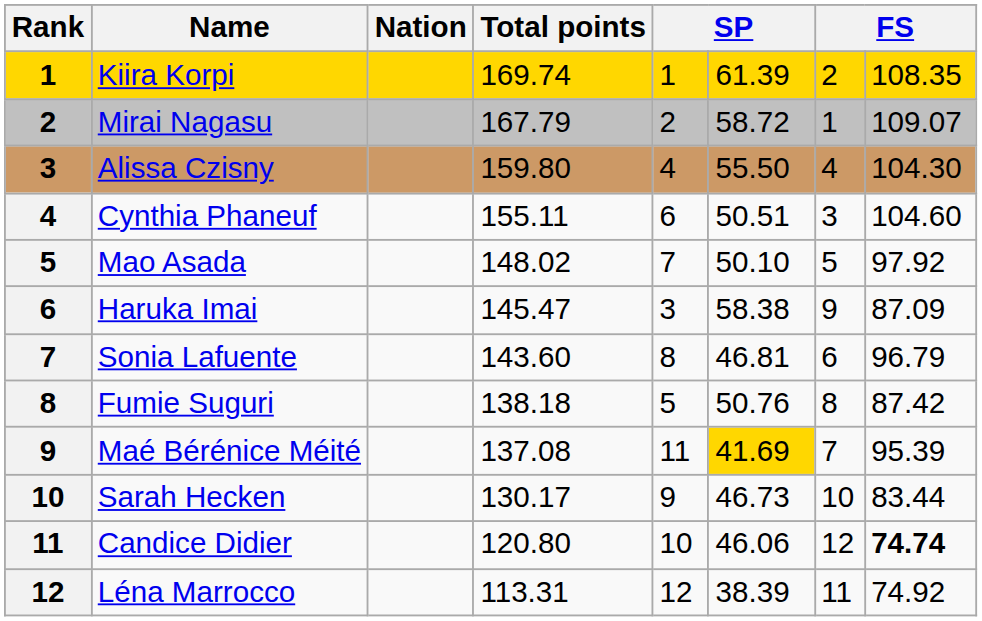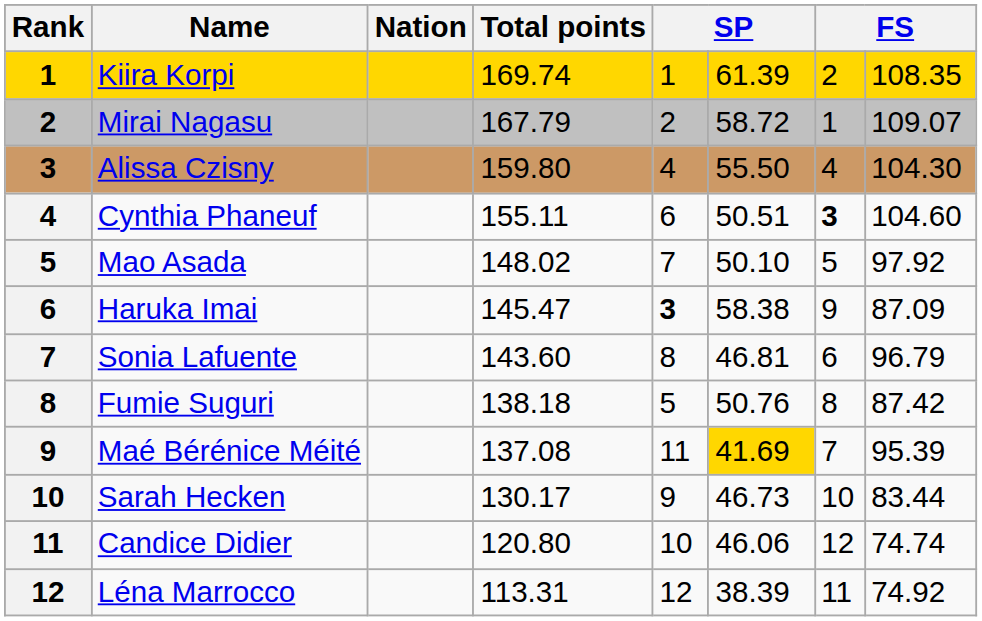(829, 215) normal -> (829, 215) bold
(668, 309) normal -> (668, 309) bold
(908, 544) bold -> (908, 544) normal
